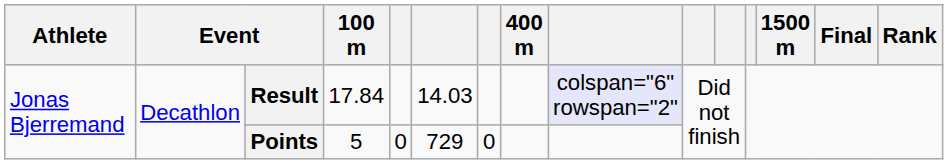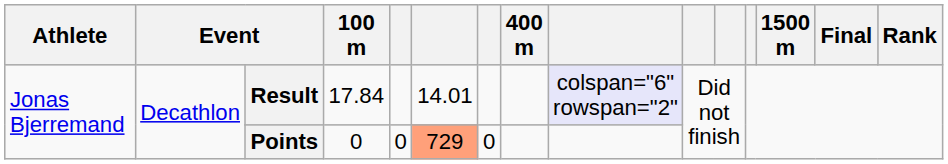(445, 95) 14.03 -> (445, 95) 14.01
(356, 142) 5 -> (356, 142) 0
(445, 142) no background -> (445, 142) lightsalmon background
